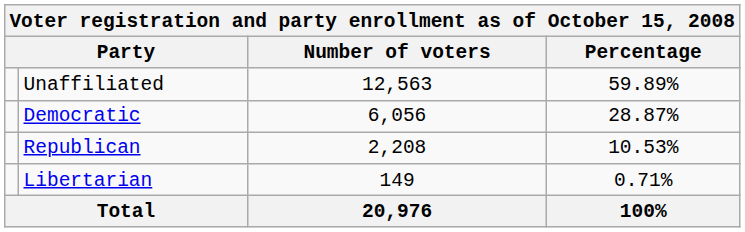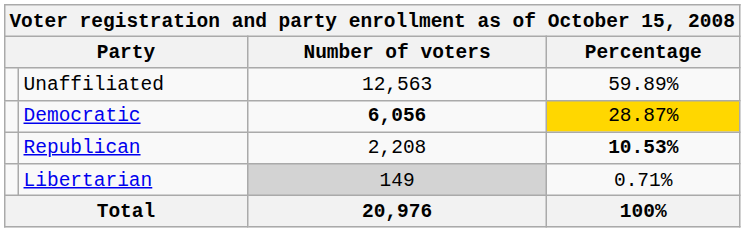(397, 116) normal -> (397, 116) bold
(643, 116) no background -> (643, 116) gold background
(643, 148) normal -> (643, 148) bold
(397, 180) no background -> (397, 180) lightgrey background
